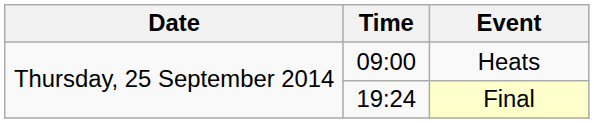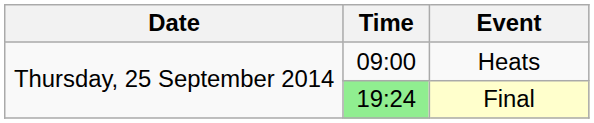(386, 99) no background -> (386, 99) lightgreen background
